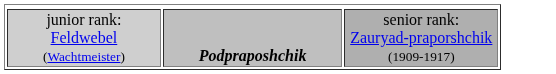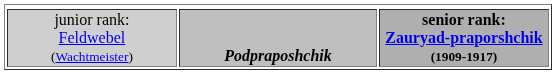(421, 38) normal -> (464, 38) bold
